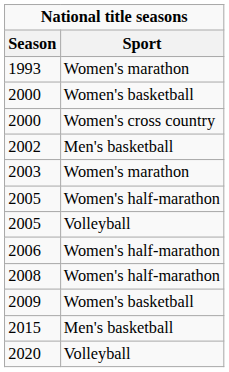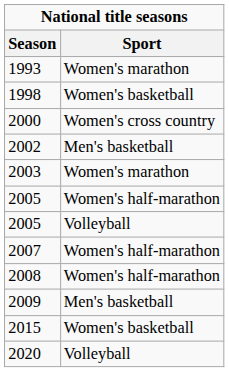(25, 95) 2000 -> (25, 95) 1998
(25, 250) 2006 -> (25, 250) 2007
(129, 302) Women's basketball -> (119, 302) Men's basketball
(119, 328) Men's basketball -> (129, 328) Women's basketball
